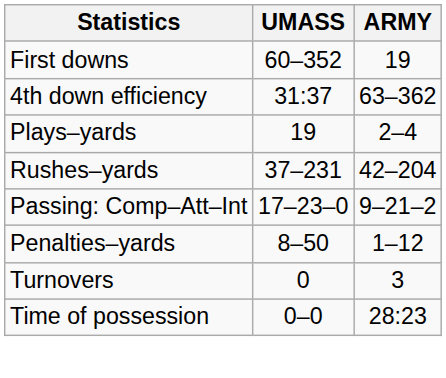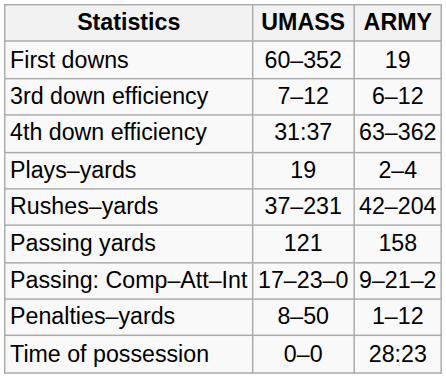+ row: (109, 96)
+ row: (83, 243)
- row: (62, 280)
